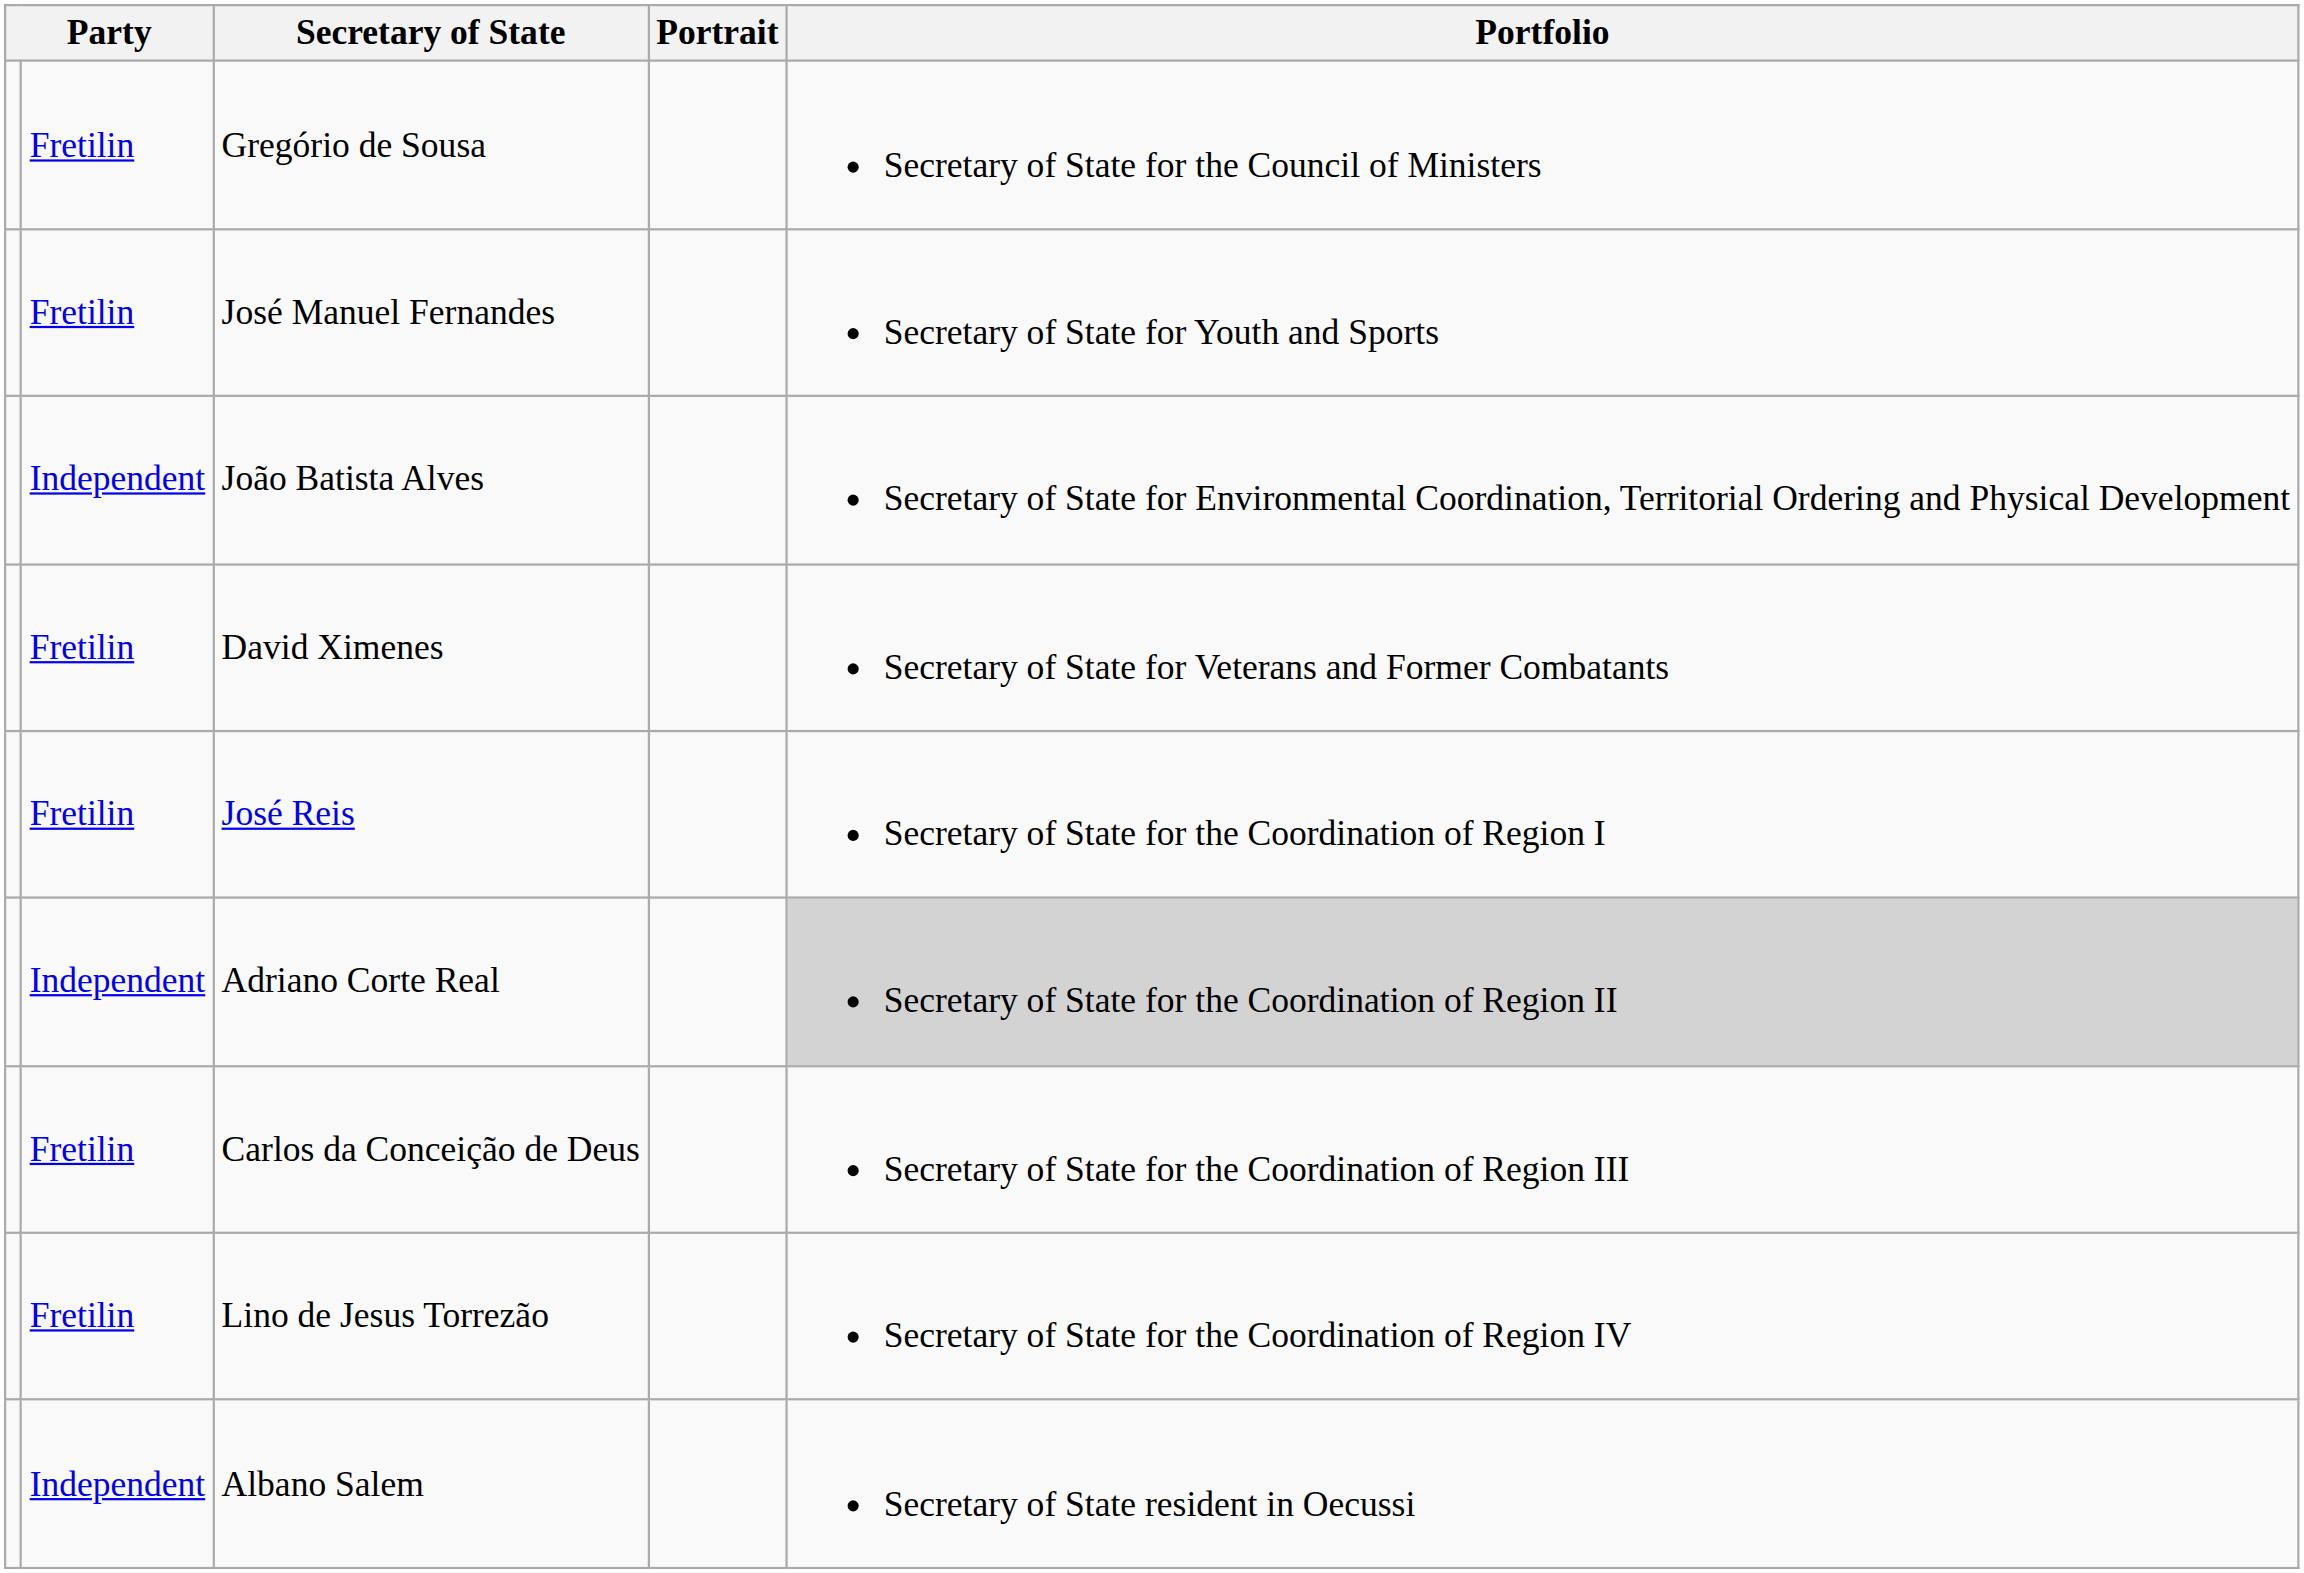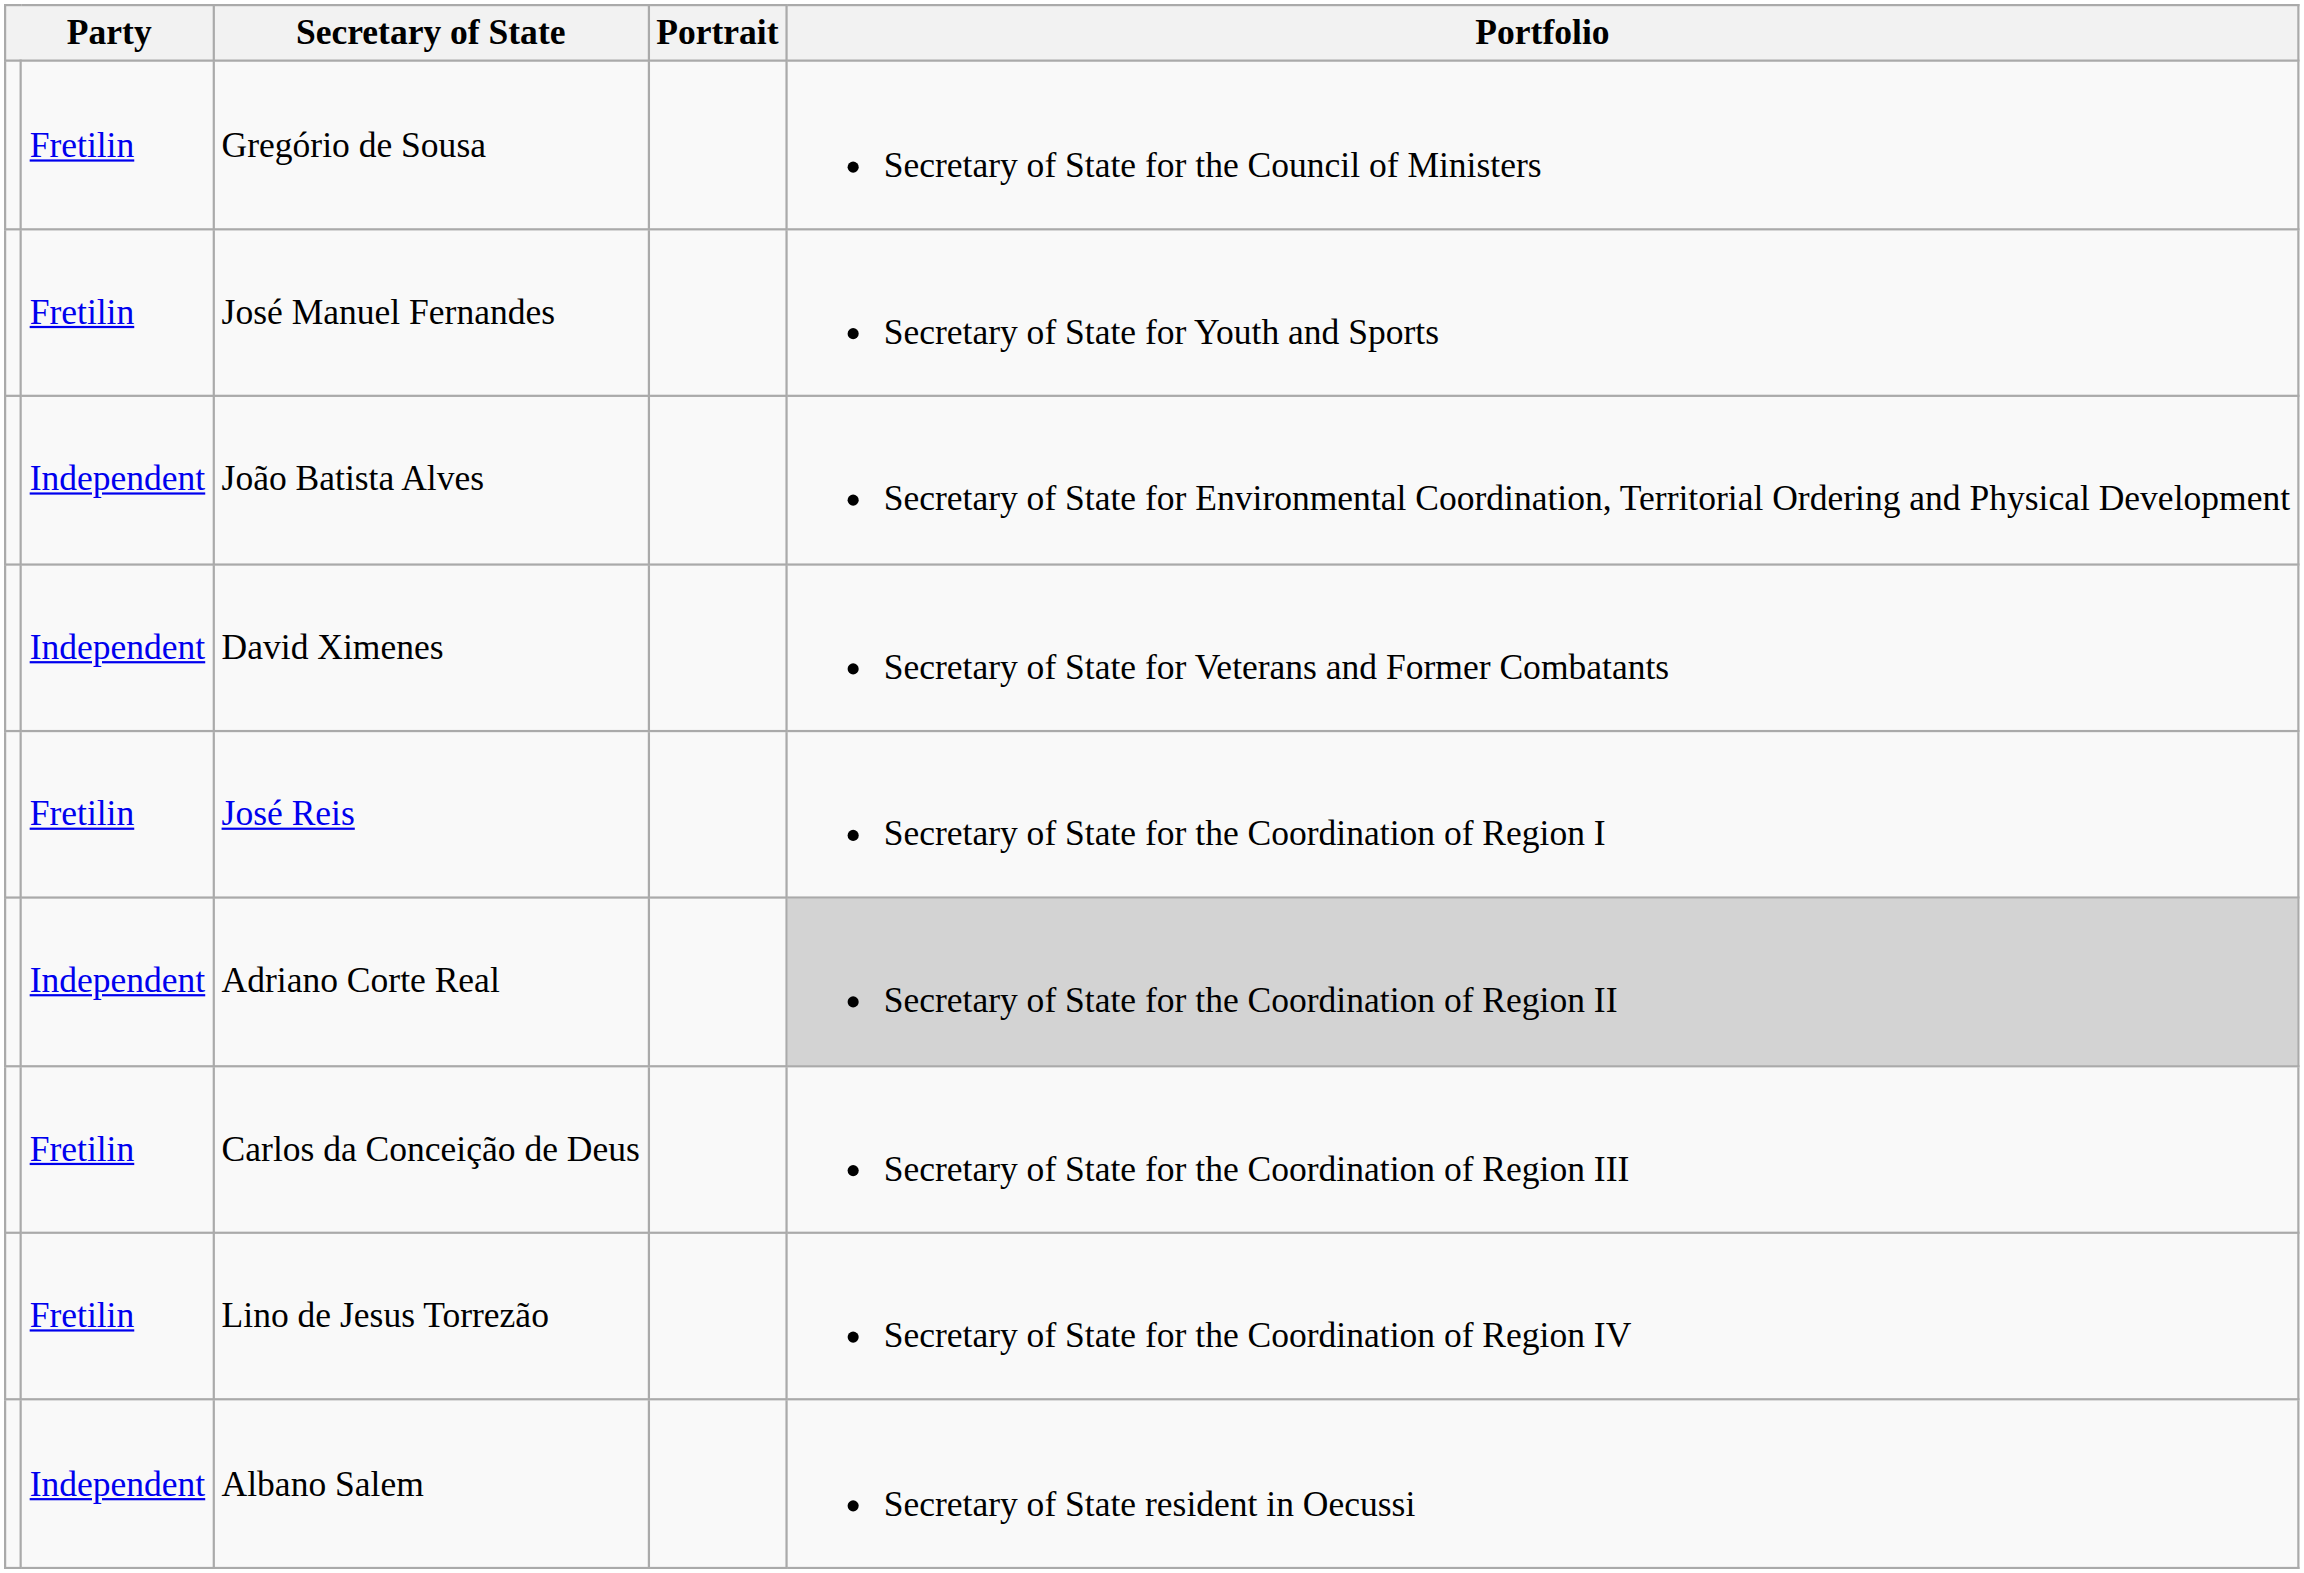(82, 646) Fretilin -> (117, 646) Independent
